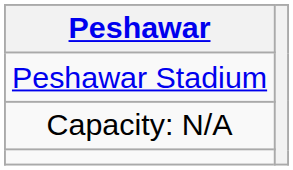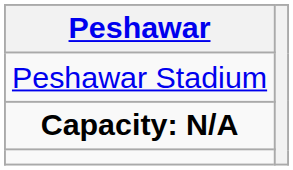(140, 125) normal -> (140, 125) bold
